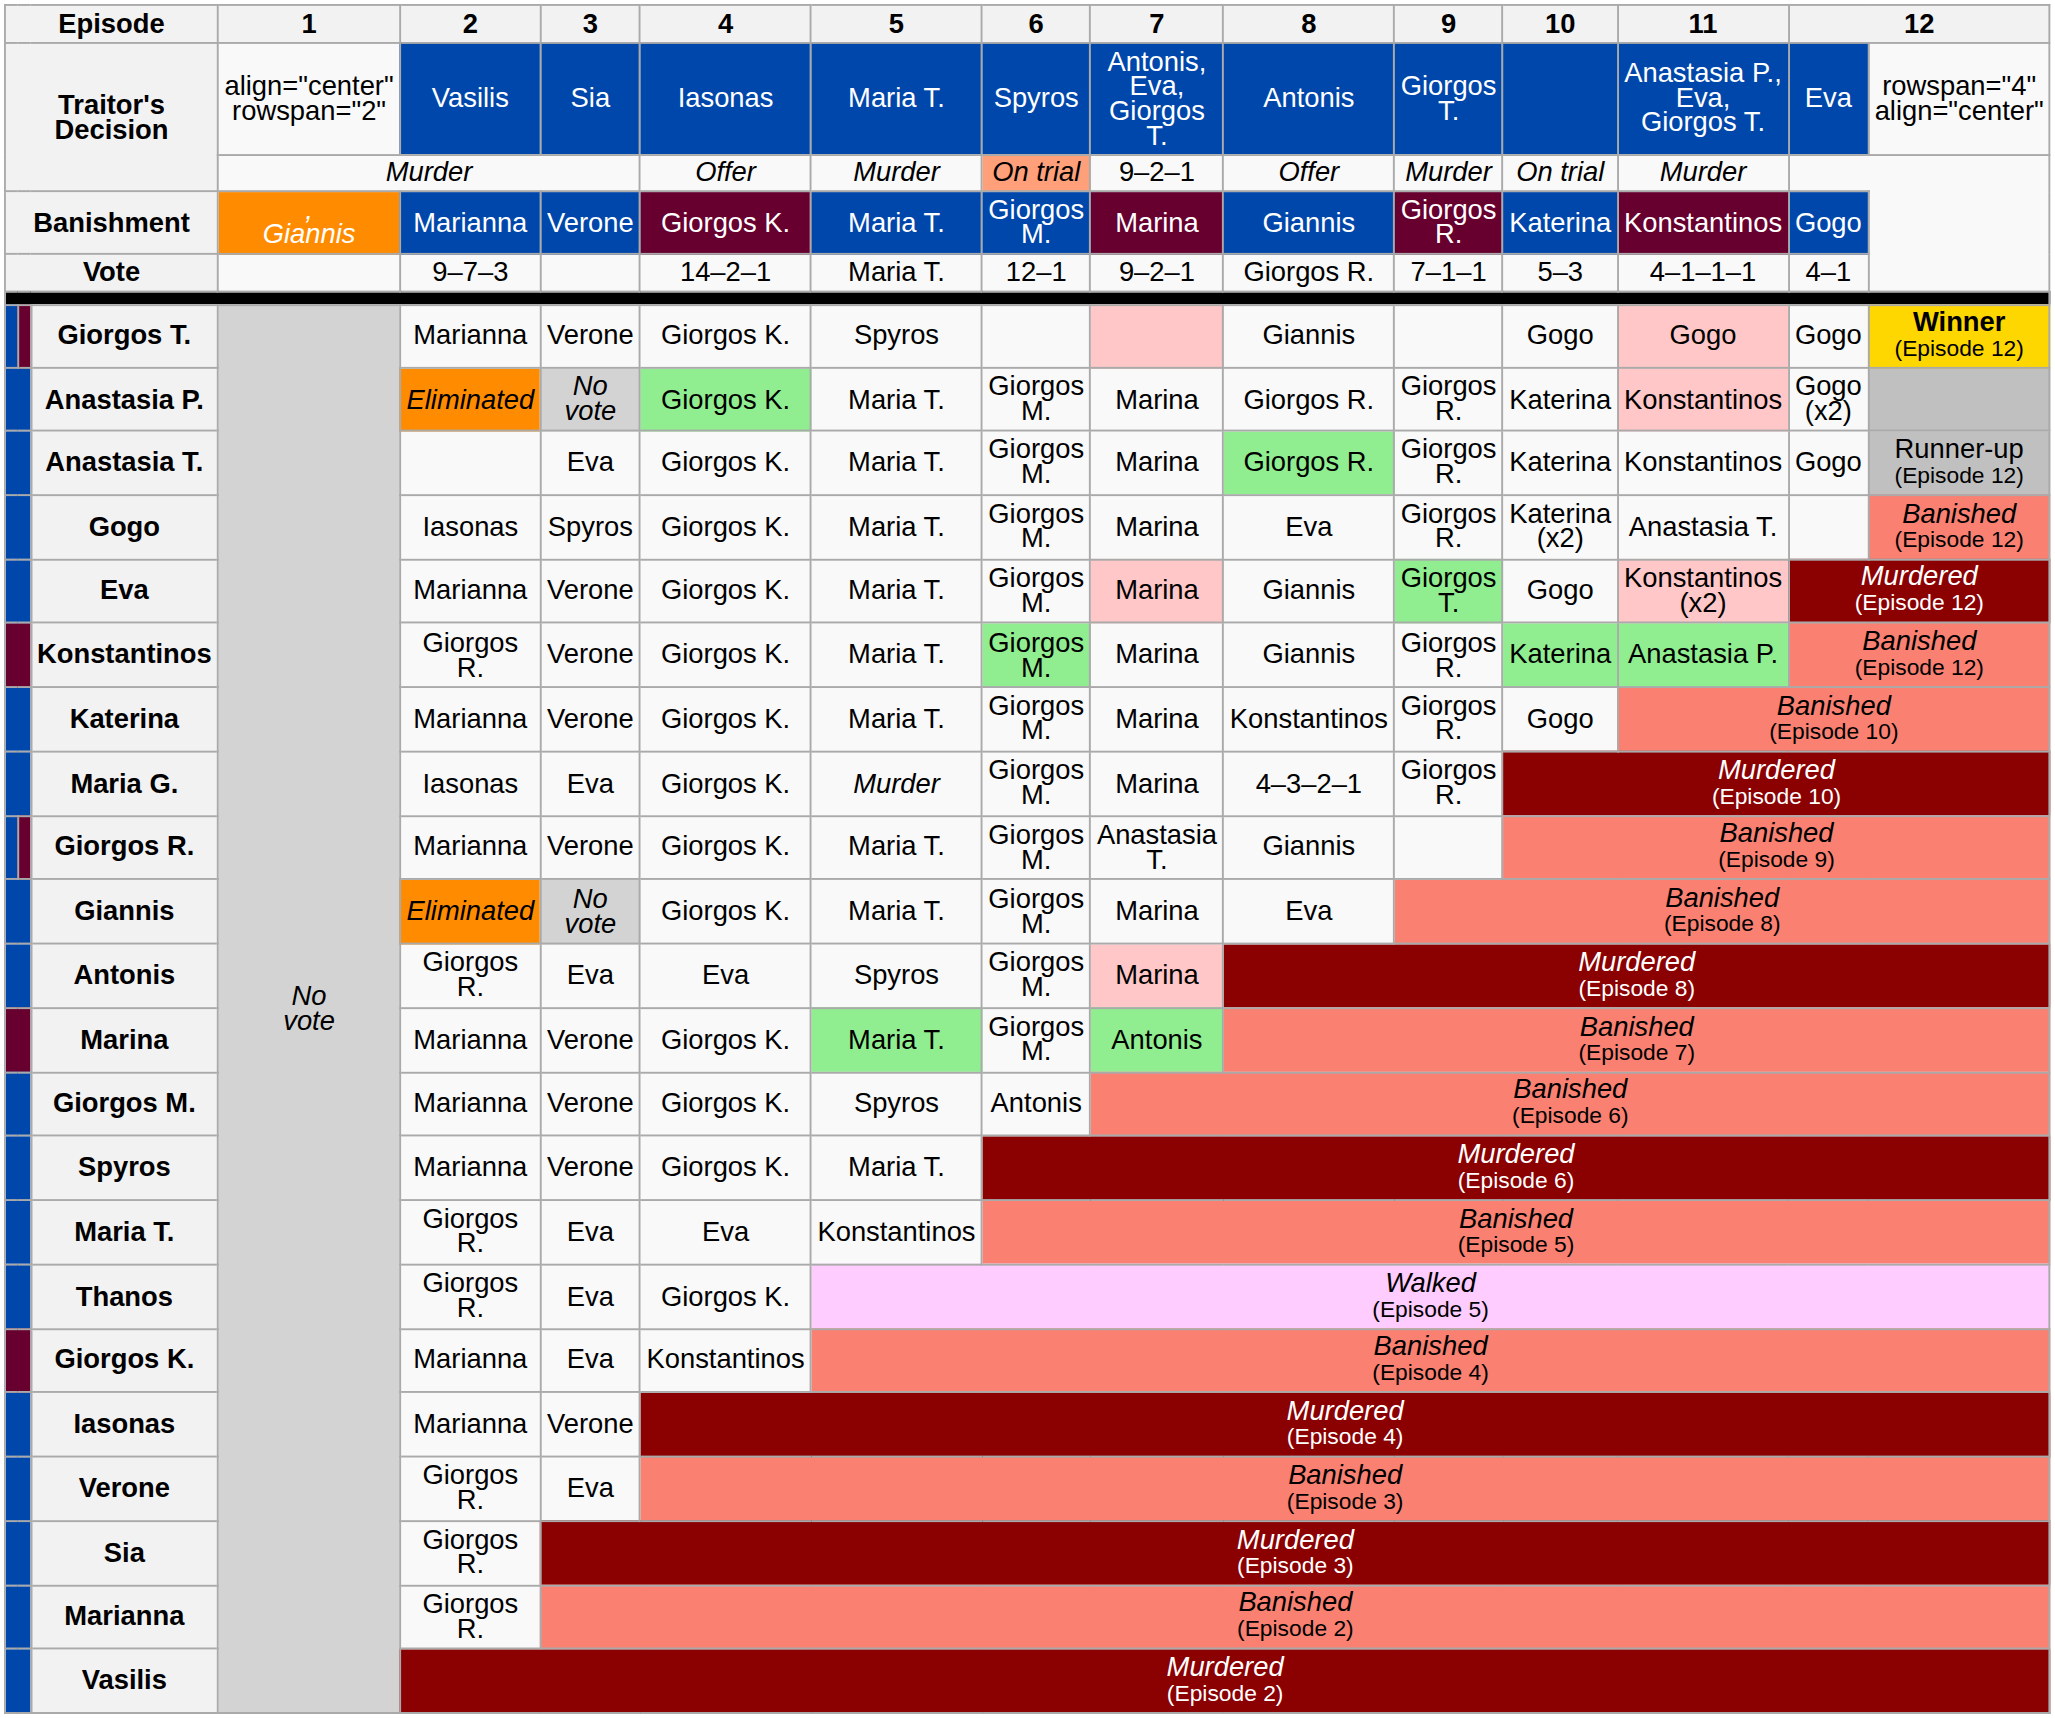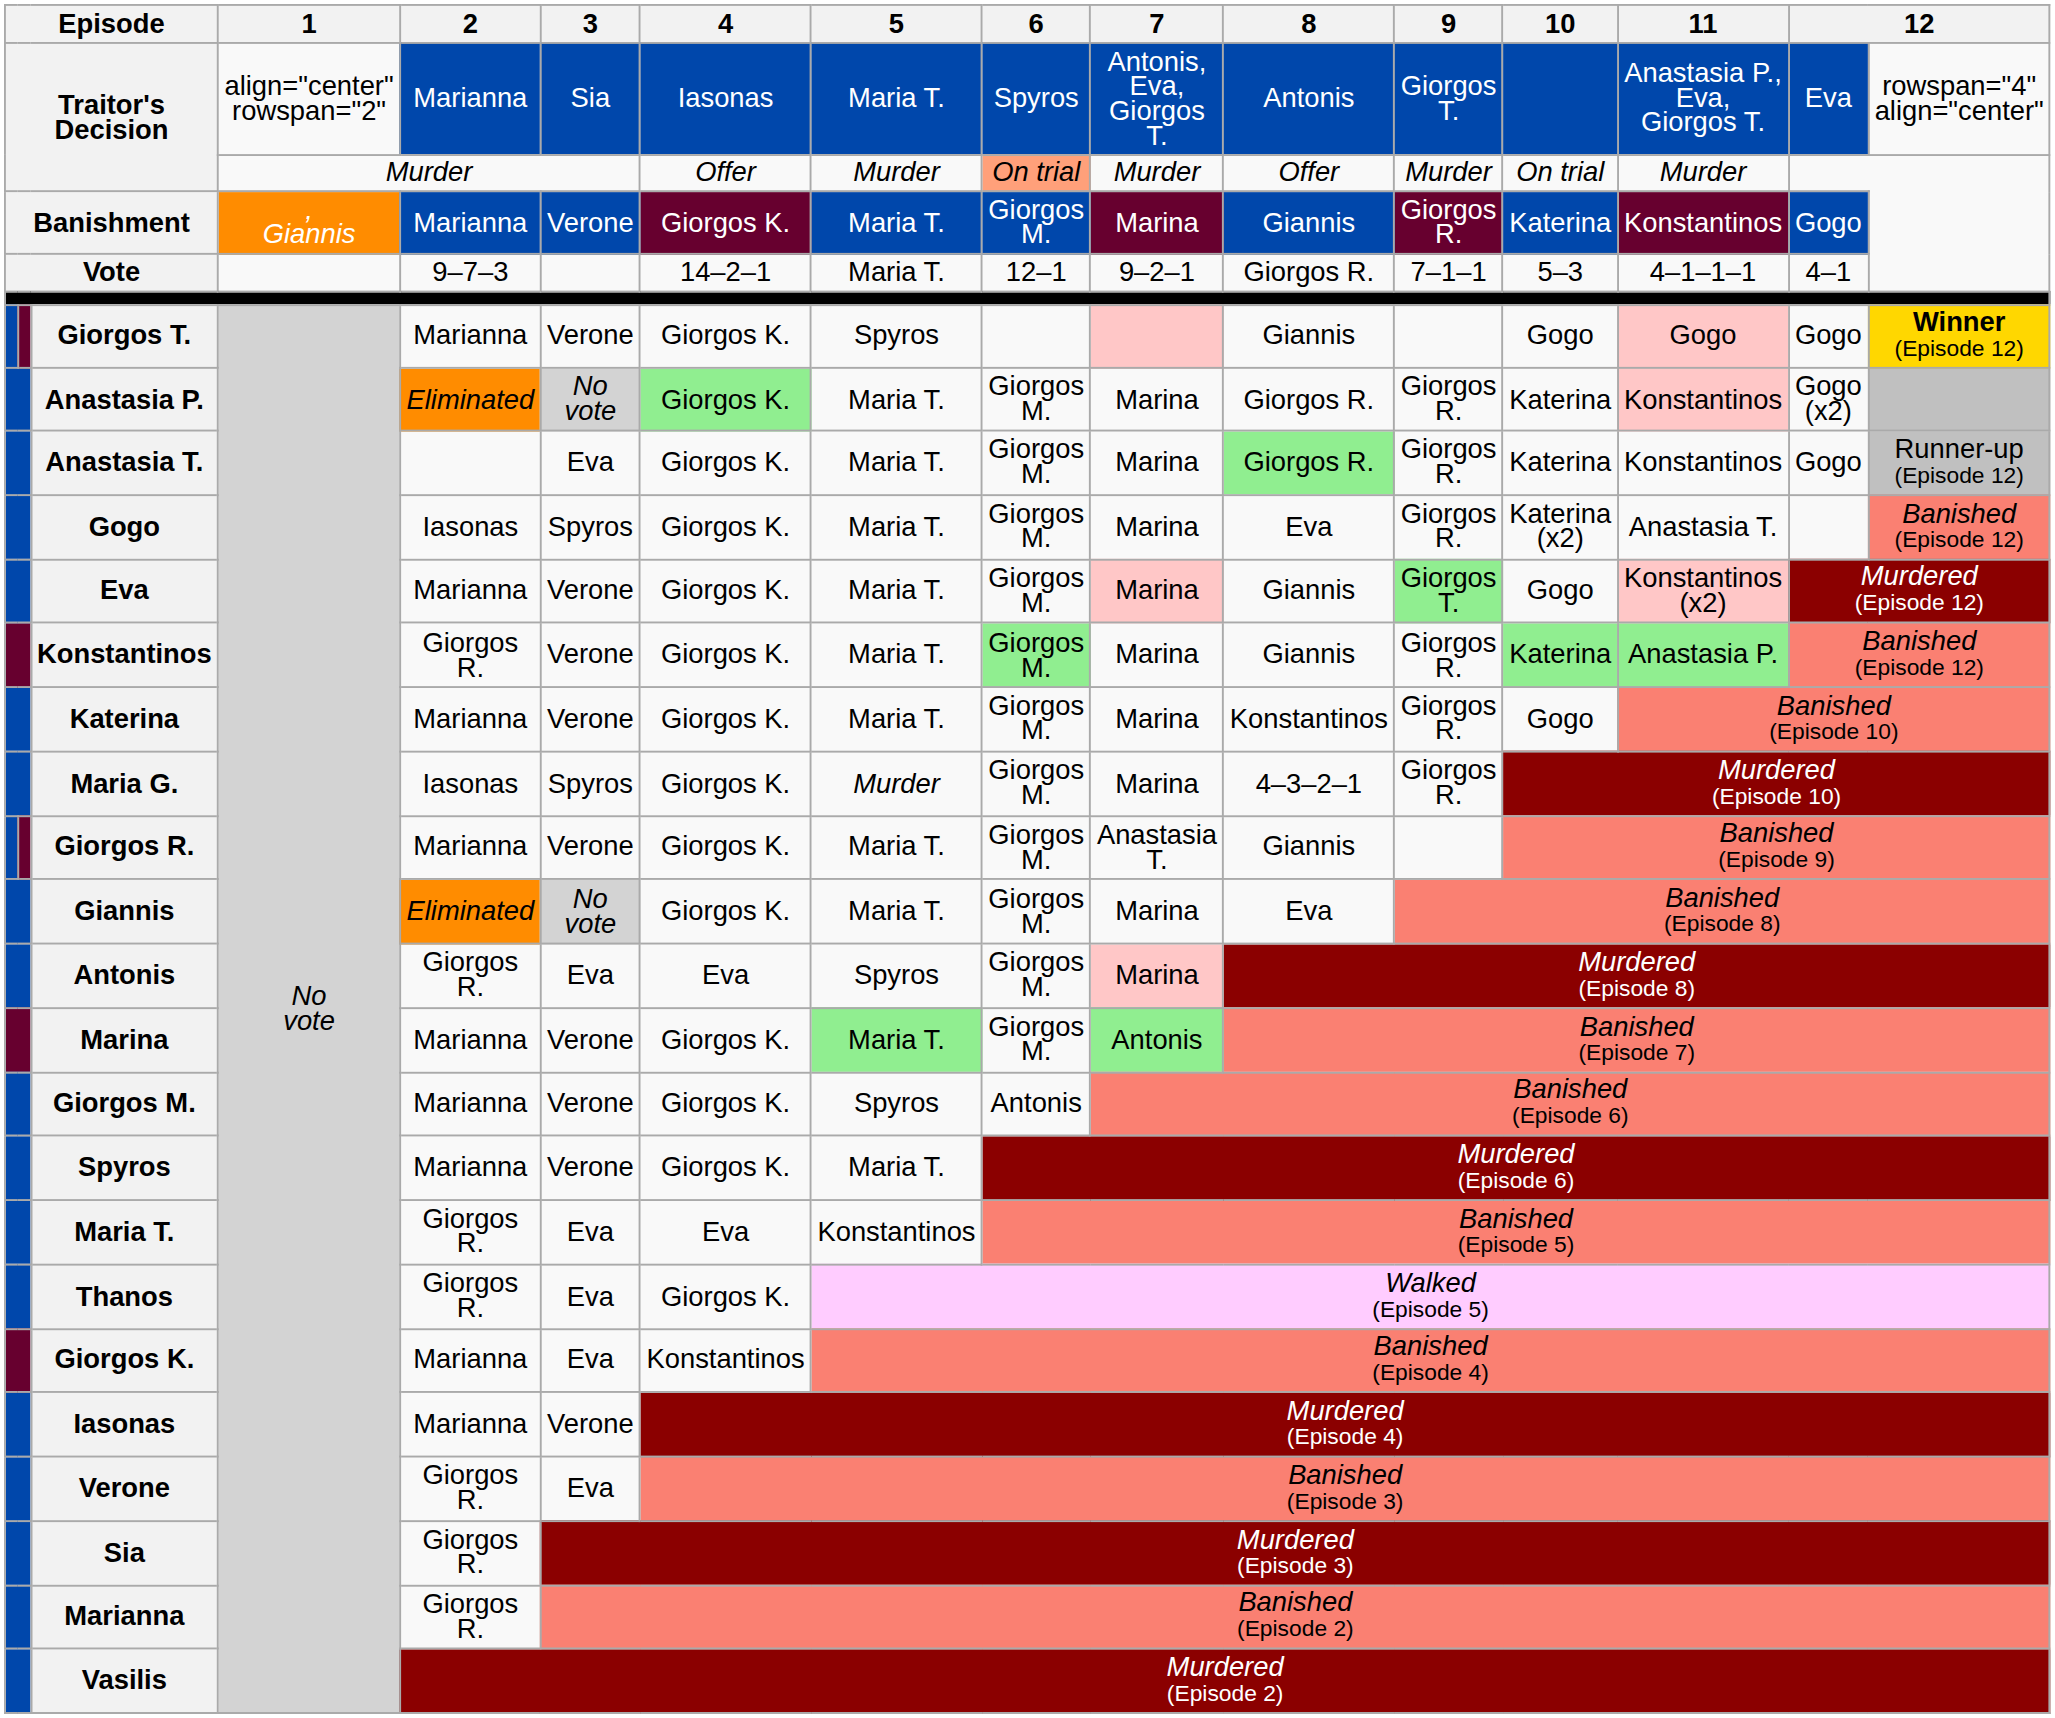(470, 98) Vasilis -> (470, 98) Marianna
(1157, 172) 9–2–1 -> (1157, 172) Murder
(590, 783) Eva -> (590, 783) Spyros
